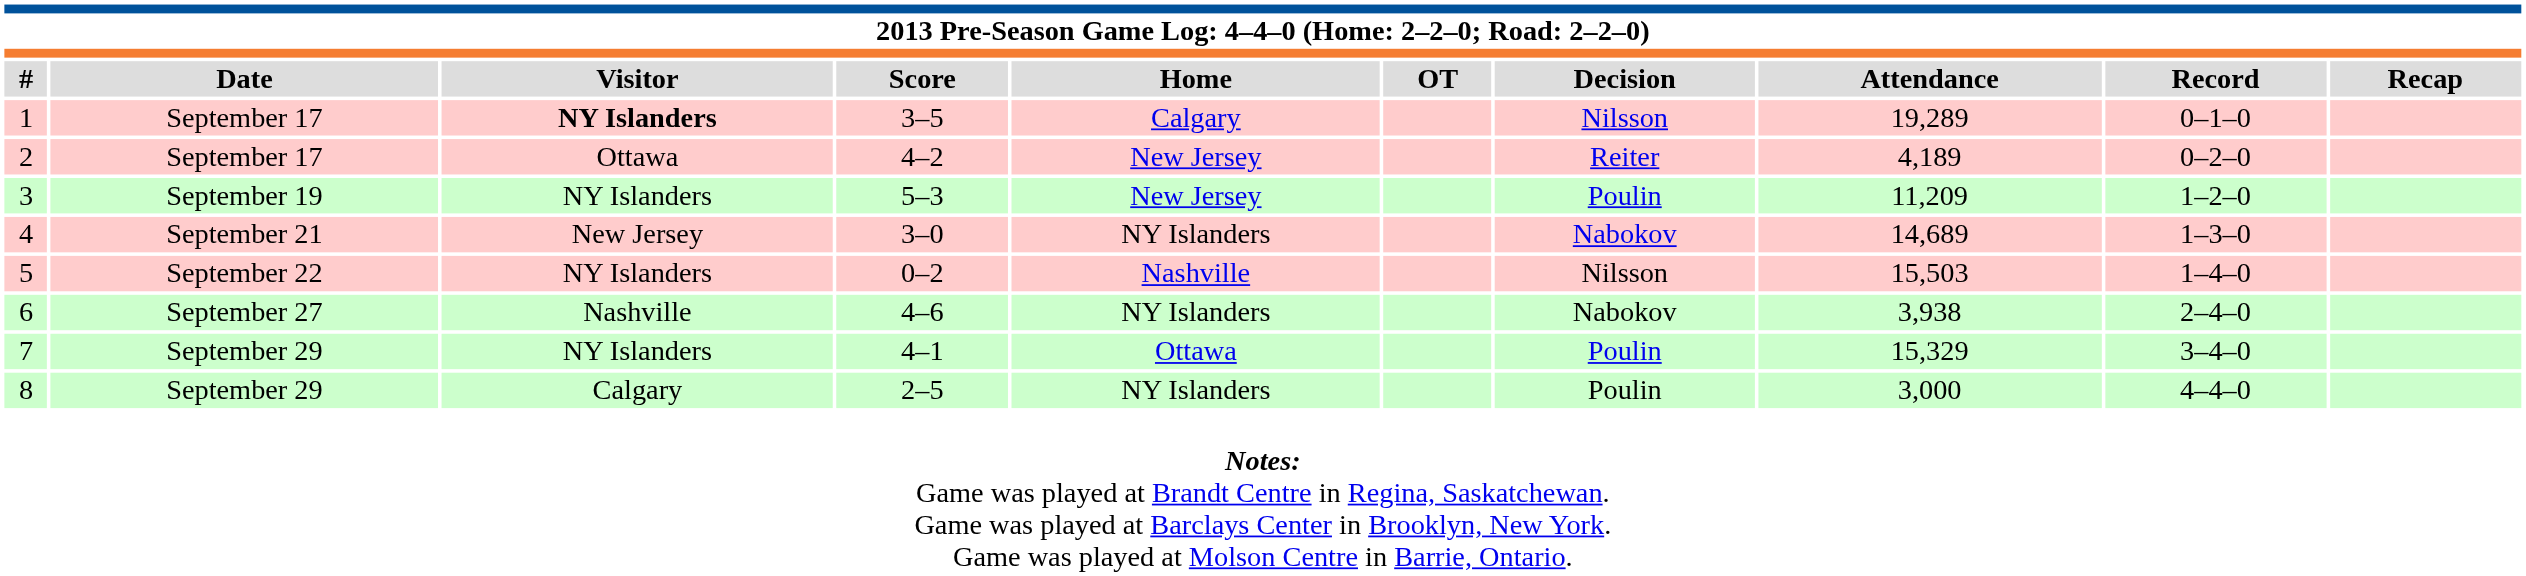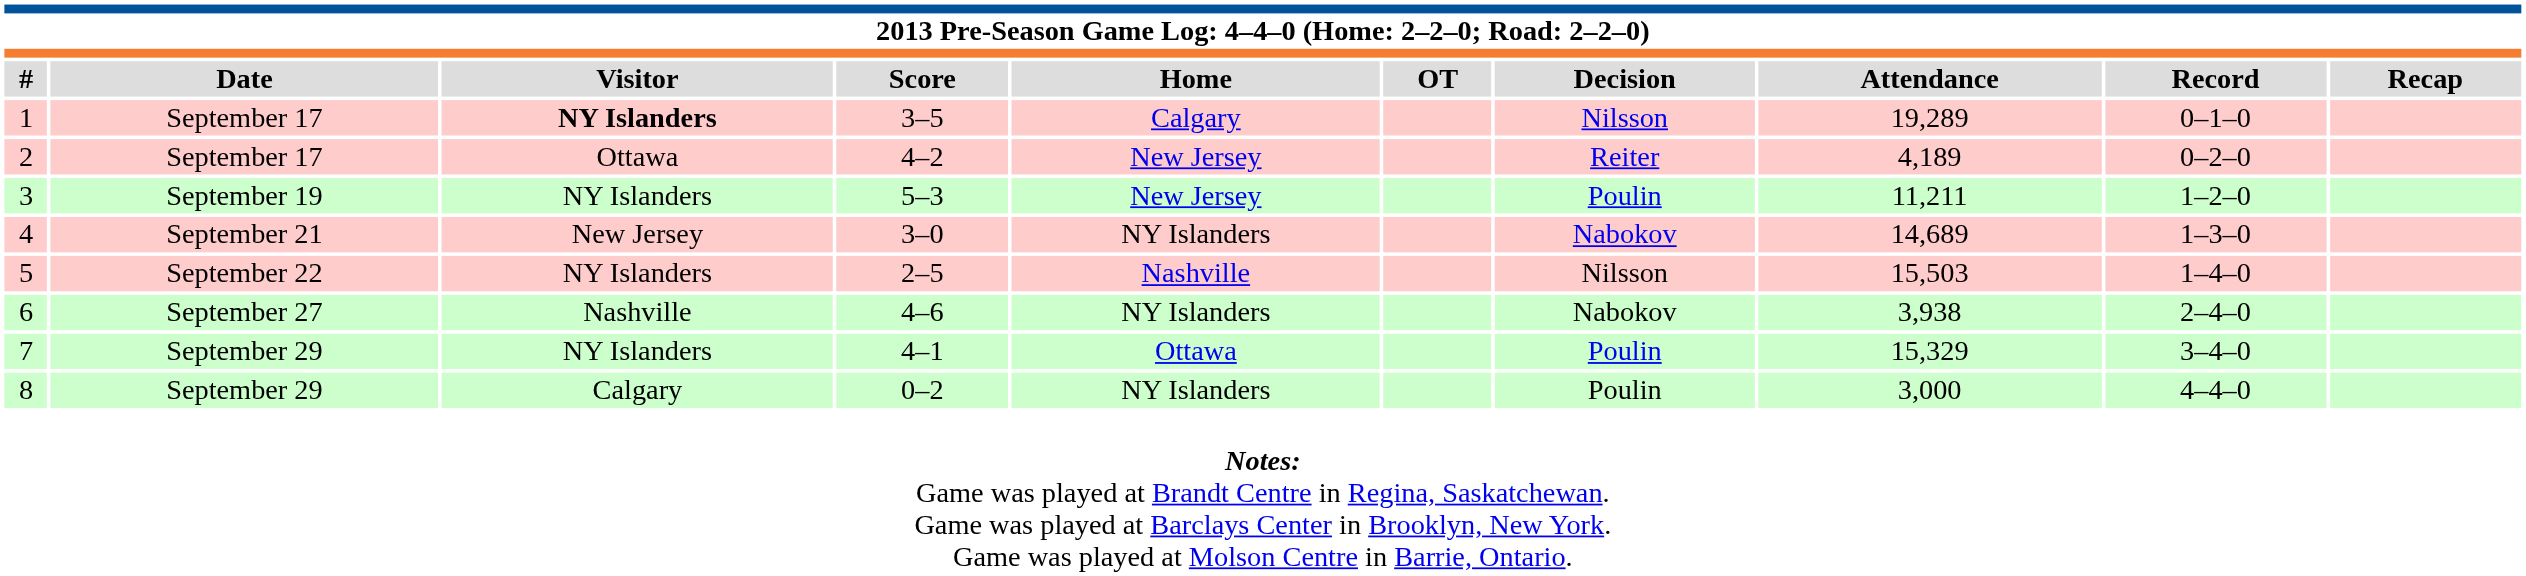(1930, 195) 11,209 -> (1930, 195) 11,211
(922, 273) 0–2 -> (922, 273) 2–5
(922, 390) 2–5 -> (922, 390) 0–2
